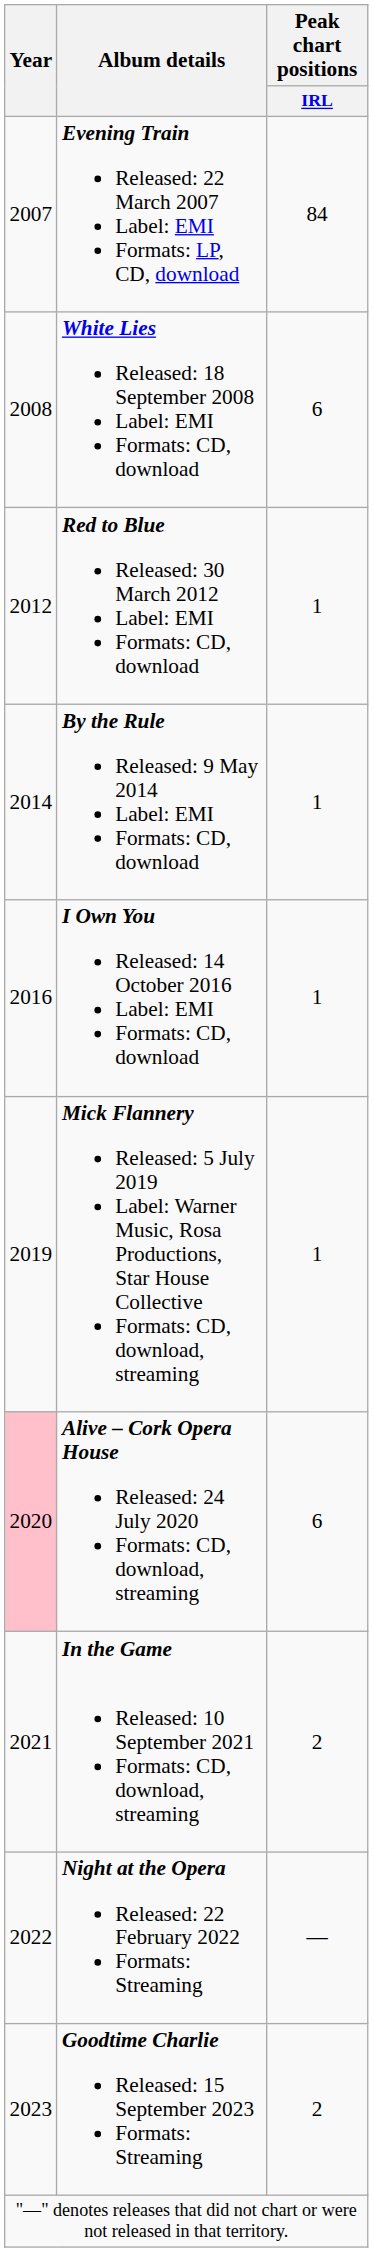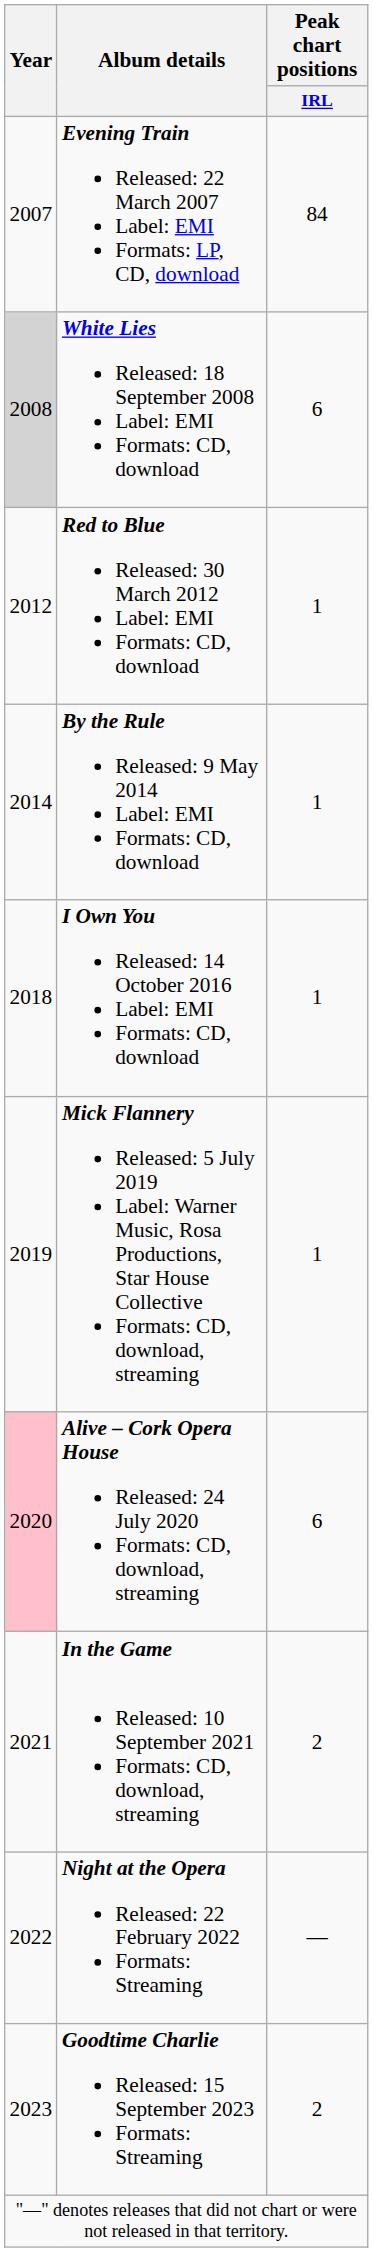(31, 409) no background -> (31, 409) lightgrey background
(31, 997) 2016 -> (31, 997) 2018
